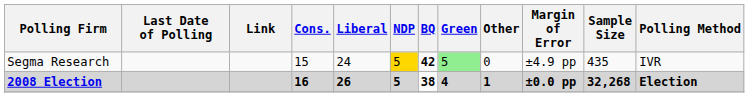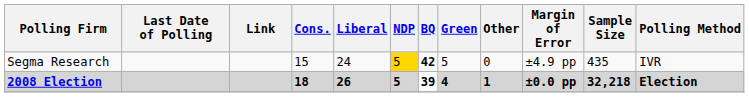(445, 62) lightgreen background -> (445, 62) no background
(302, 82) 16 -> (302, 82) 18
(428, 82) 38 -> (428, 82) 39
(609, 82) 32,268 -> (609, 82) 32,218
